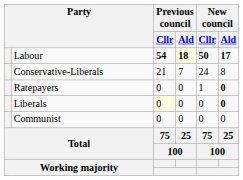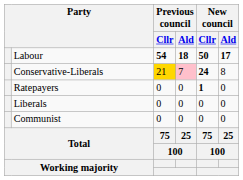(183, 55) lightyellow background -> (183, 55) no background
(161, 71) no background -> (161, 71) gold background
(181, 71) no background -> (181, 71) pink background
(204, 71) normal -> (204, 71) bold
(201, 87) normal -> (201, 87) bold
(223, 87) bold -> (223, 87) normal
(159, 103) lightyellow background -> (159, 103) no background
(223, 103) bold -> (223, 103) normal
